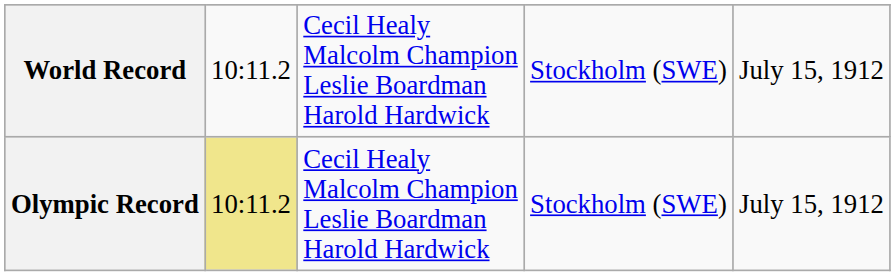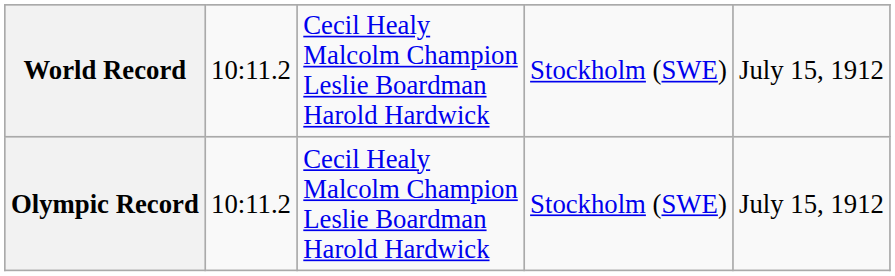(251, 203) khaki background -> (251, 203) no background
